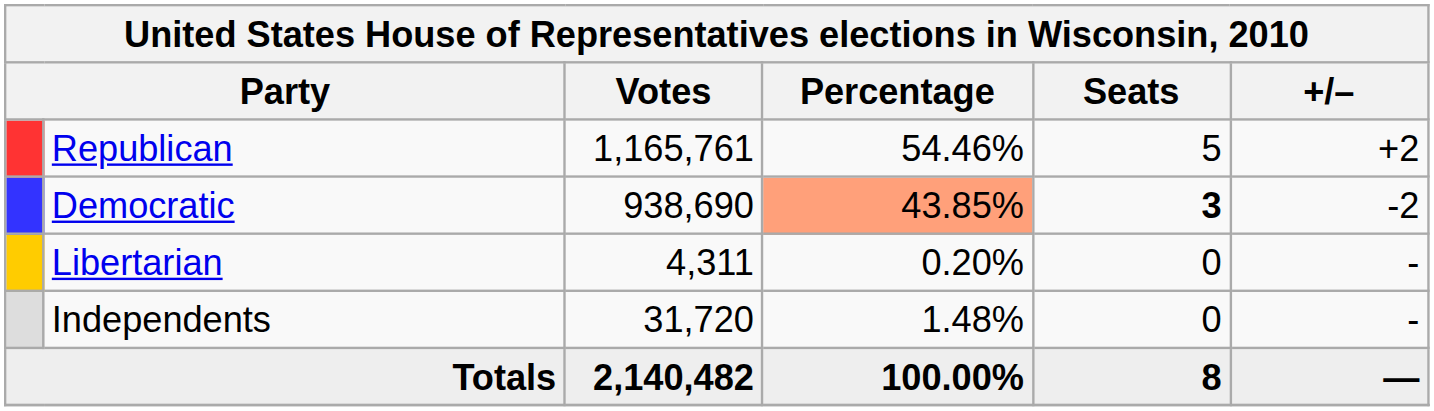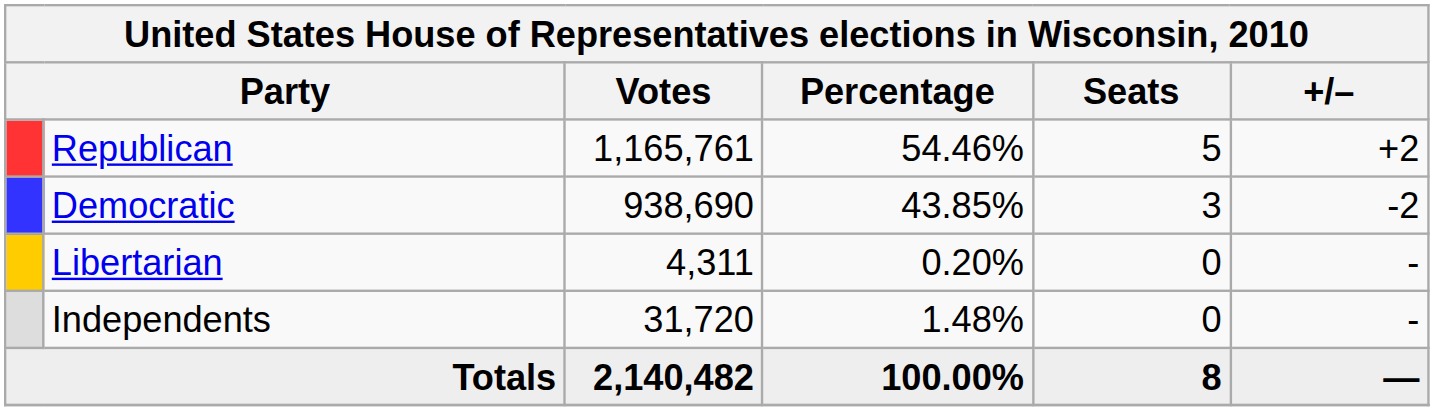(963, 206) lightsalmon background -> (963, 206) no background
(1212, 206) bold -> (1212, 206) normal
